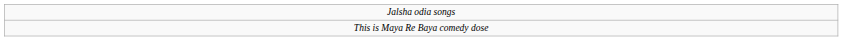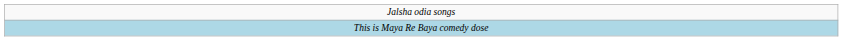(421, 28) no background -> (421, 28) lightblue background
